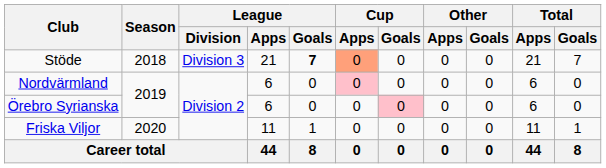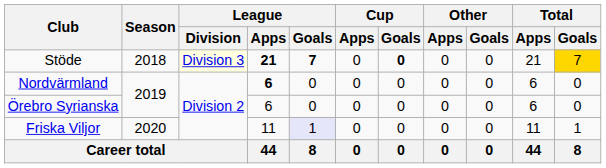(213, 60) no background -> (213, 60) lightyellow background
(268, 60) normal -> (268, 60) bold
(357, 60) lightsalmon background -> (357, 60) no background
(401, 60) normal -> (401, 60) bold
(577, 60) no background -> (577, 60) gold background
(268, 83) normal -> (268, 83) bold
(357, 83) pink background -> (357, 83) no background
(401, 106) pink background -> (401, 106) no background
(313, 128) no background -> (313, 128) lavender background
